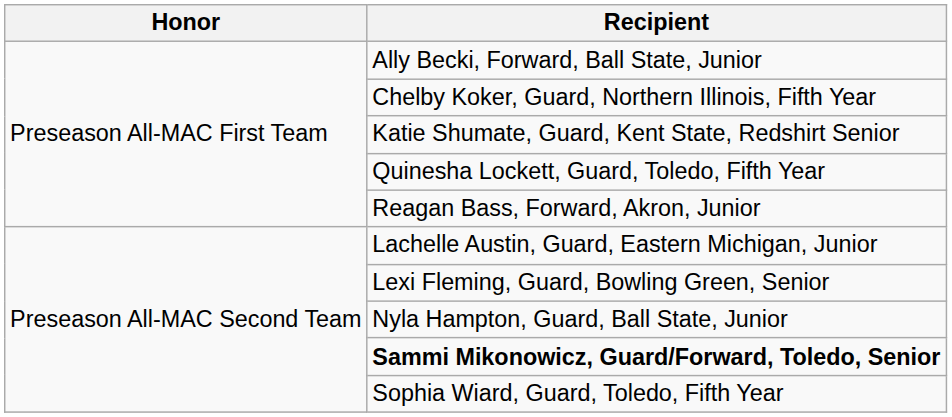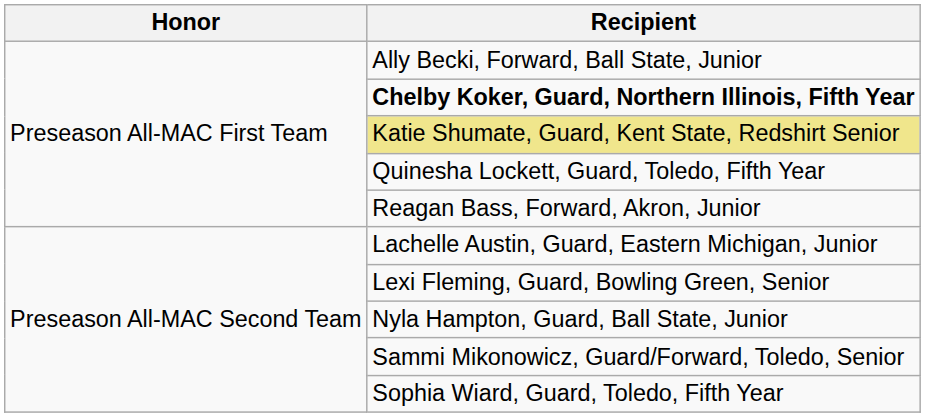(624, 97) normal -> (643, 97) bold
(636, 134) no background -> (636, 134) khaki background
(656, 356) bold -> (638, 356) normal
